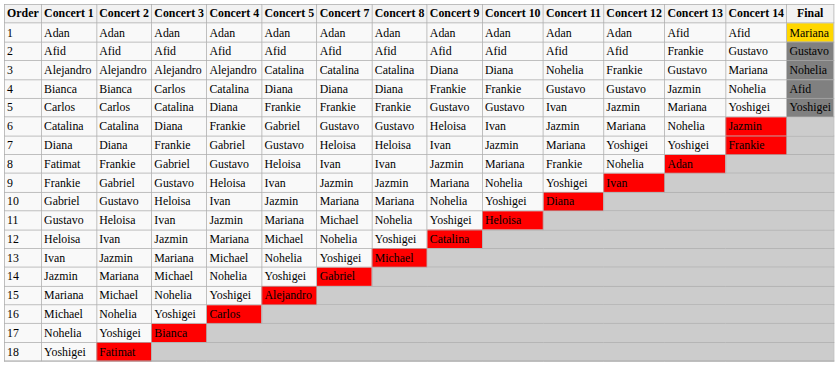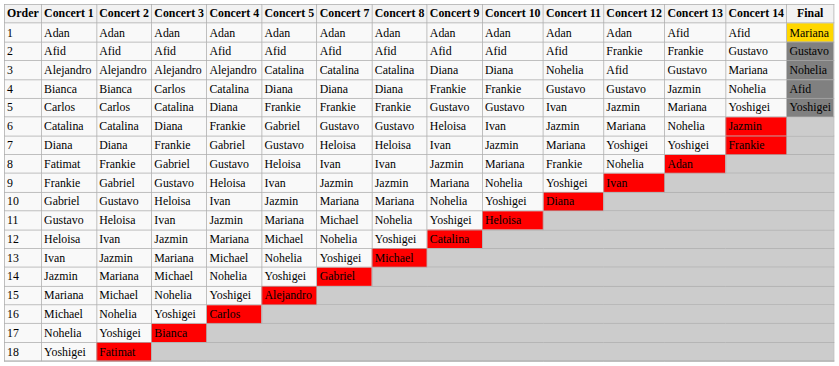(617, 51) Afid -> (624, 51) Frankie
(624, 70) Frankie -> (617, 70) Afid
